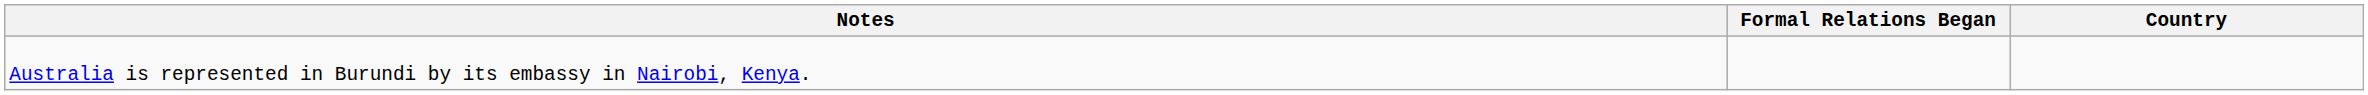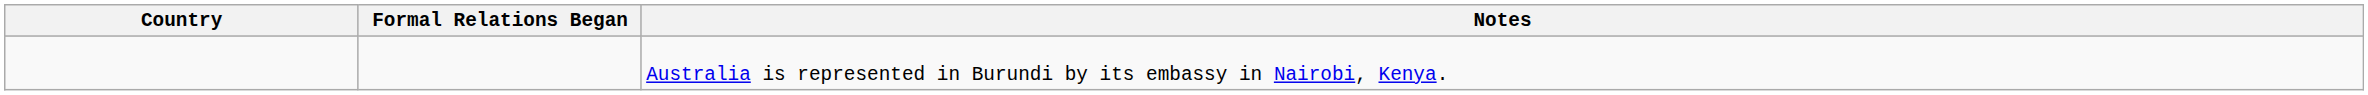columns swapped: (2187, 21) <-> (866, 21)
